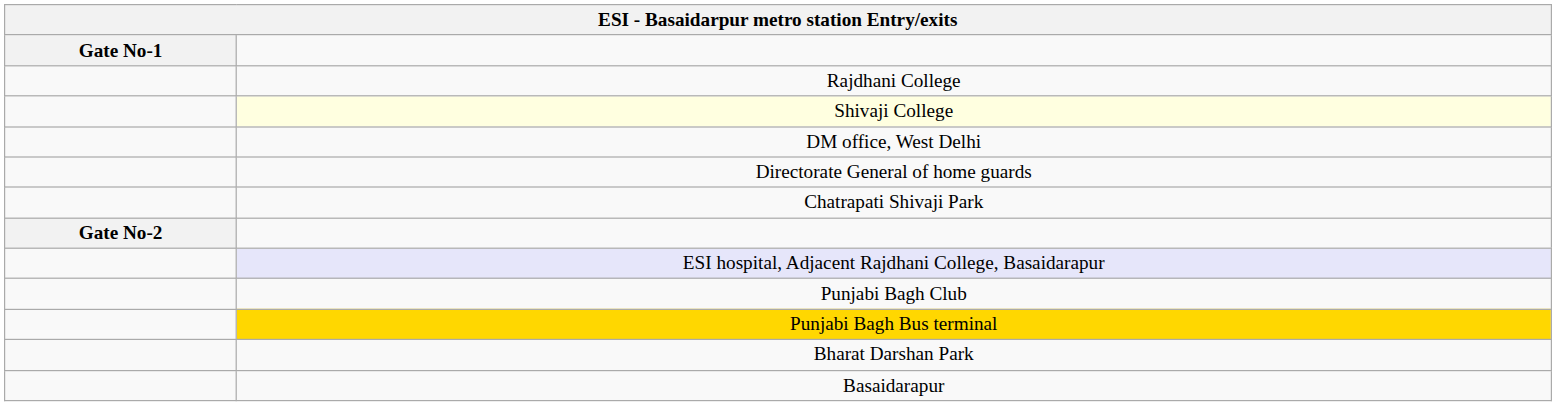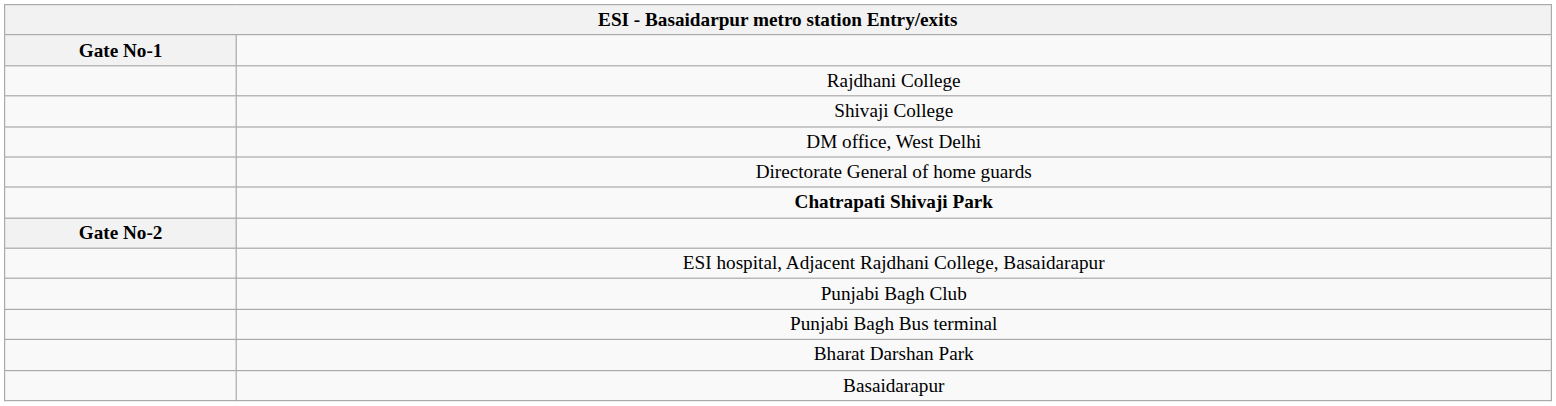(894, 111) lightyellow background -> (894, 111) no background
(894, 202) normal -> (894, 202) bold
(894, 263) lavender background -> (894, 263) no background
(894, 324) gold background -> (894, 324) no background
